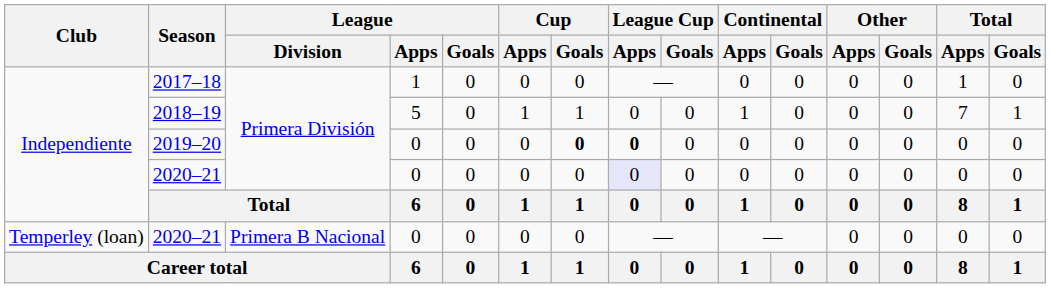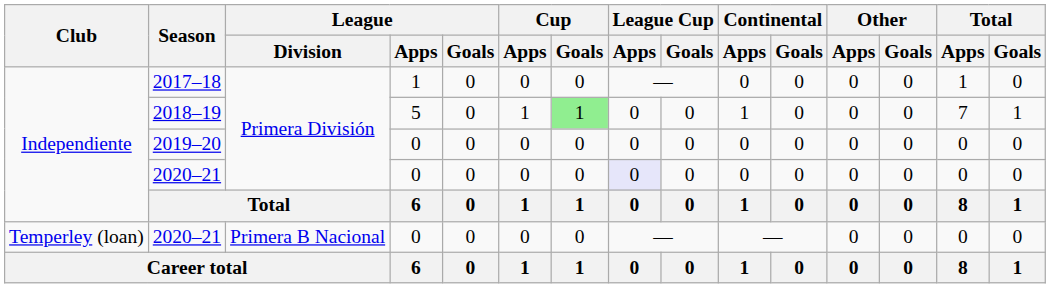(580, 112) no background -> (580, 112) lightgreen background
(580, 143) bold -> (580, 143) normal
(634, 143) bold -> (634, 143) normal
